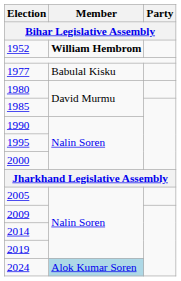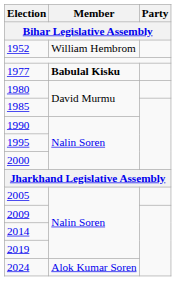(96, 48) bold -> (94, 48) normal
(83, 71) normal -> (86, 71) bold
(94, 267) lightblue background -> (94, 267) no background
